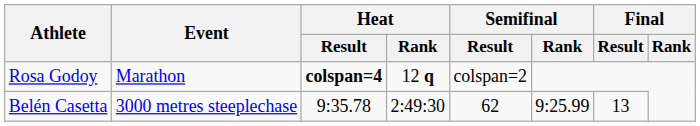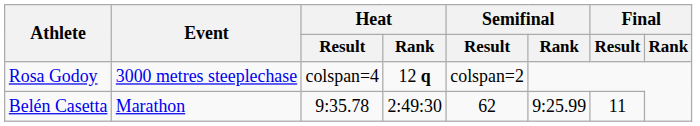(150, 76) Marathon -> (206, 76) 3000 metres steeplechase
(344, 76) bold -> (342, 76) normal
(206, 106) 3000 metres steeplechase -> (150, 106) Marathon
(621, 106) 13 -> (617, 106) 11
